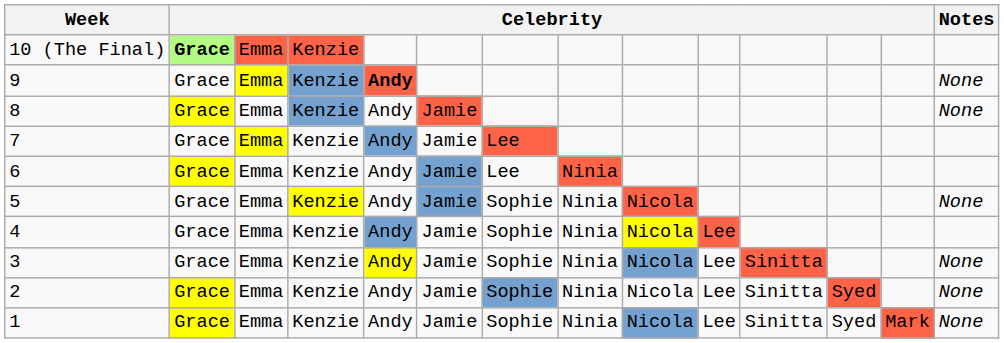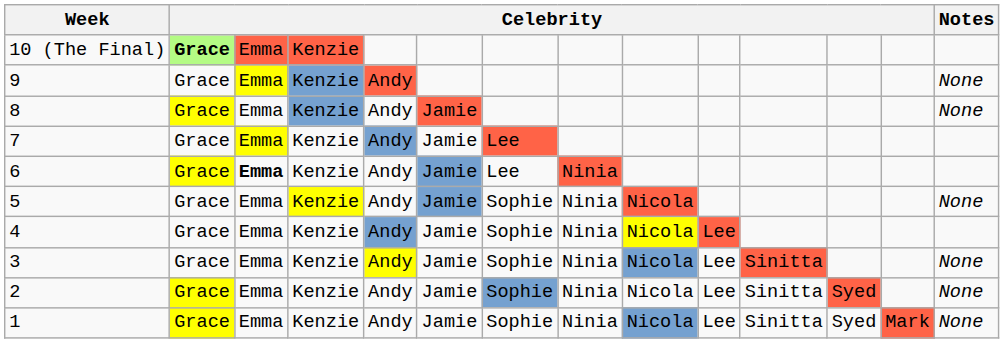(390, 80) bold -> (390, 80) normal
(261, 171) normal -> (261, 171) bold
